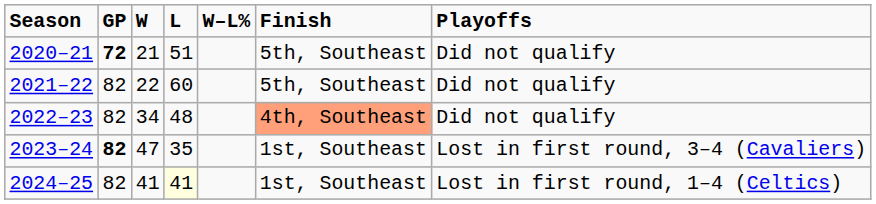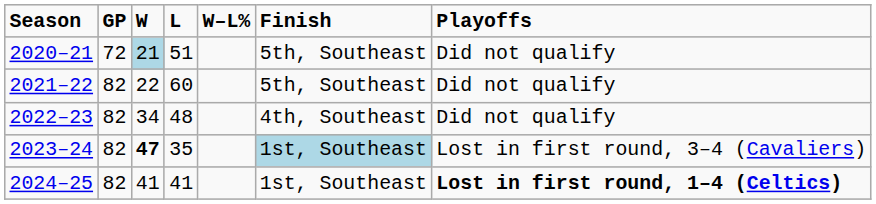(114, 53) bold -> (114, 53) normal
(148, 53) no background -> (148, 53) lightblue background
(343, 118) lightsalmon background -> (343, 118) no background
(114, 151) bold -> (114, 151) normal
(148, 151) normal -> (148, 151) bold
(343, 151) no background -> (343, 151) lightblue background
(181, 183) lightyellow background -> (181, 183) no background
(639, 183) normal -> (639, 183) bold
